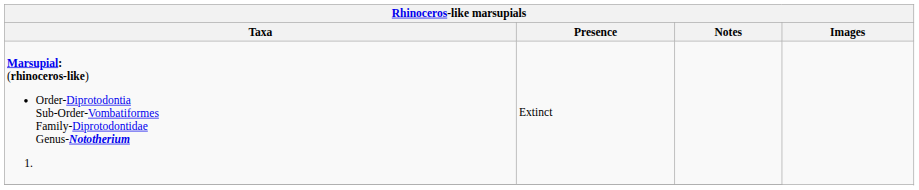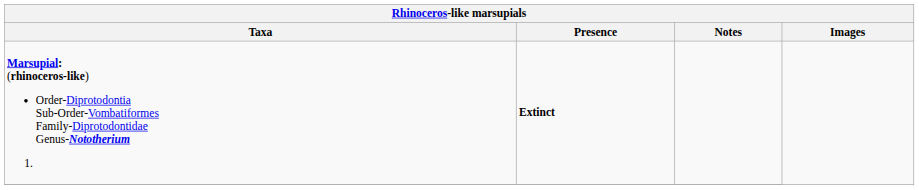(536, 112) normal -> (537, 112) bold
